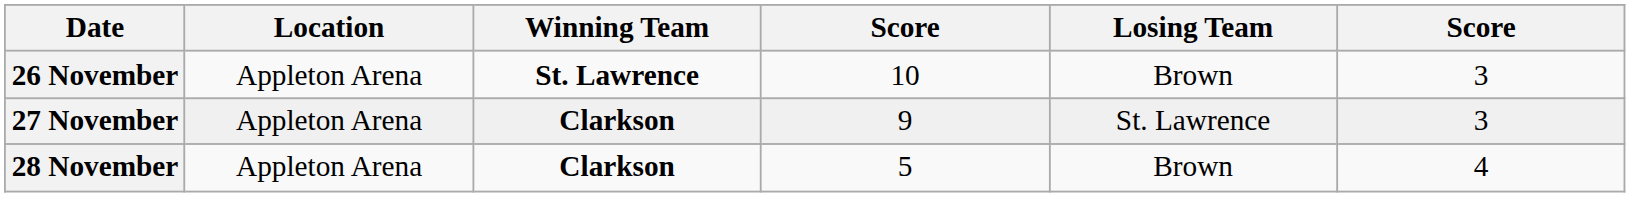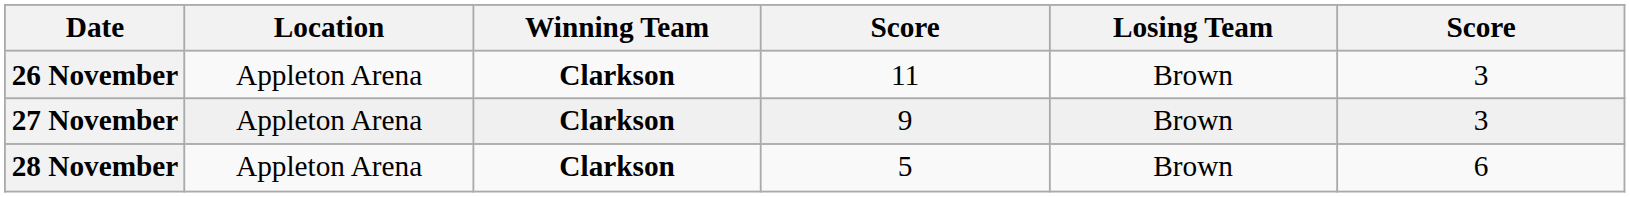(617, 74) St. Lawrence -> (617, 74) Clarkson
(905, 74) 10 -> (905, 74) 11
(1193, 120) St. Lawrence -> (1193, 120) Brown
(1481, 167) 4 -> (1481, 167) 6
